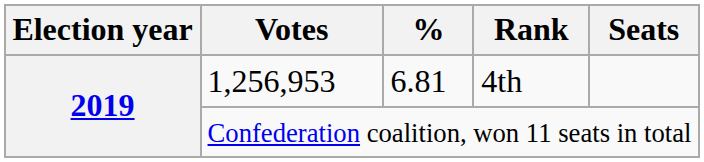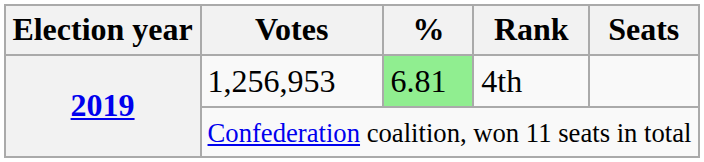(419, 80) no background -> (419, 80) lightgreen background
